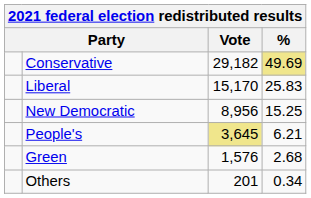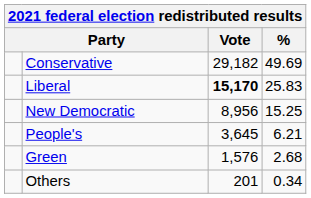(284, 63) khaki background -> (284, 63) no background
(235, 87) normal -> (235, 87) bold
(240, 134) khaki background -> (240, 134) no background
